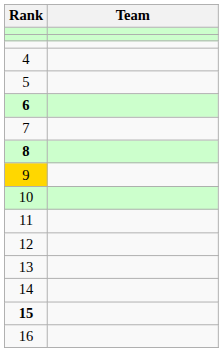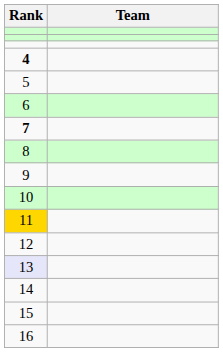(26, 59) normal -> (26, 59) bold
(26, 105) bold -> (26, 105) normal
(26, 128) normal -> (26, 128) bold
(26, 151) bold -> (26, 151) normal
(26, 174) gold background -> (26, 174) no background
(26, 220) no background -> (26, 220) gold background
(26, 267) no background -> (26, 267) lavender background
(26, 313) bold -> (26, 313) normal
